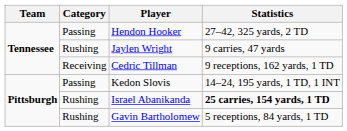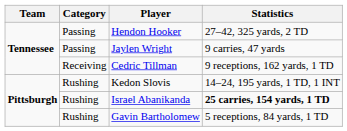(80, 48) Rushing -> (79, 48) Passing
(79, 83) Passing -> (80, 83) Rushing
